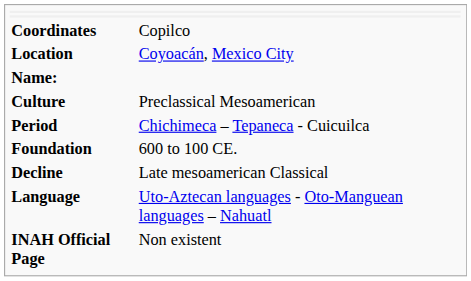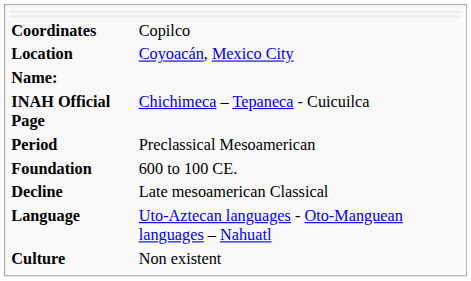(38, 101) Culture -> (61, 111) INAH Official Page
(227, 101) Preclassical Mesoamerican -> (254, 101) Chichimeca – Tepaneca - Cuicuilca
(254, 125) Chichimeca – Tepaneca - Cuicuilca -> (227, 144) Preclassical Mesoamerican
(61, 249) INAH Official Page -> (38, 258) Culture
